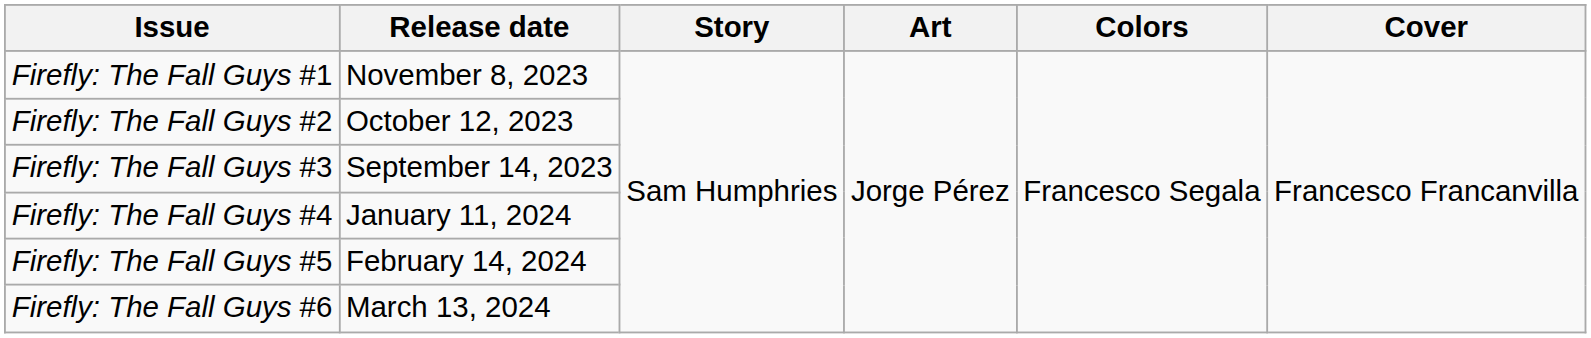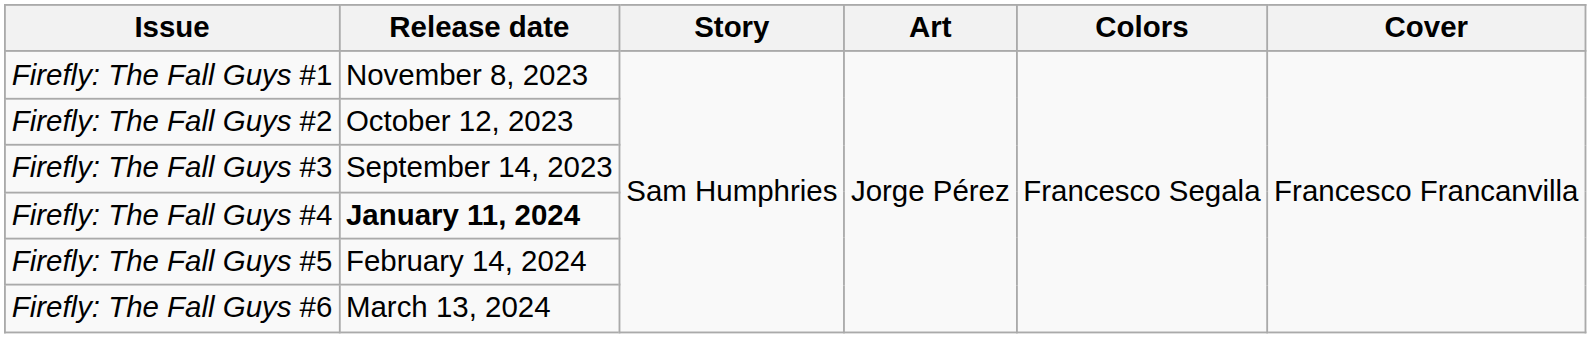(459, 214) normal -> (463, 214) bold
